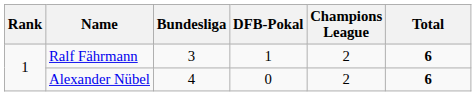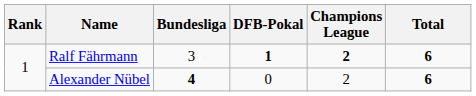(268, 56) normal -> (268, 56) bold
(346, 56) normal -> (346, 56) bold
(192, 79) normal -> (192, 79) bold
